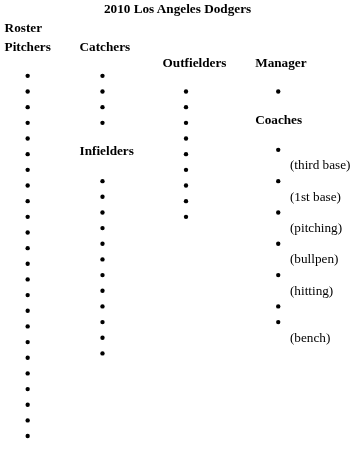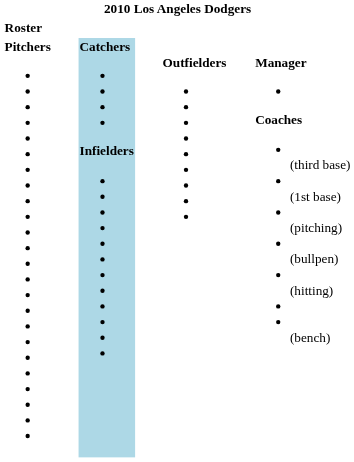(107, 200) no background -> (107, 200) lightblue background
